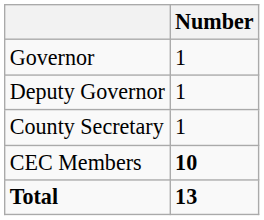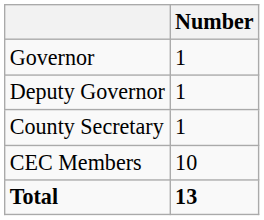(186, 162) bold -> (186, 162) normal
